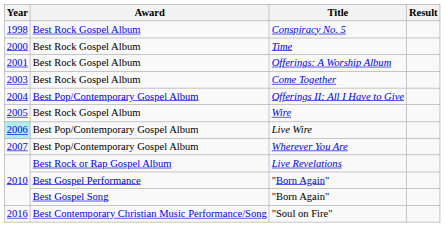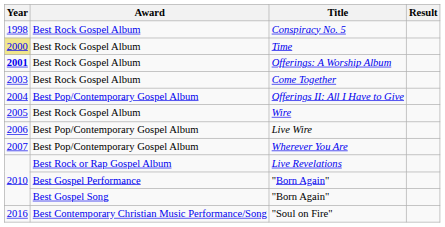(17, 46) no background -> (17, 46) khaki background
(17, 63) normal -> (17, 63) bold
(17, 130) paleturquoise background -> (17, 130) no background
